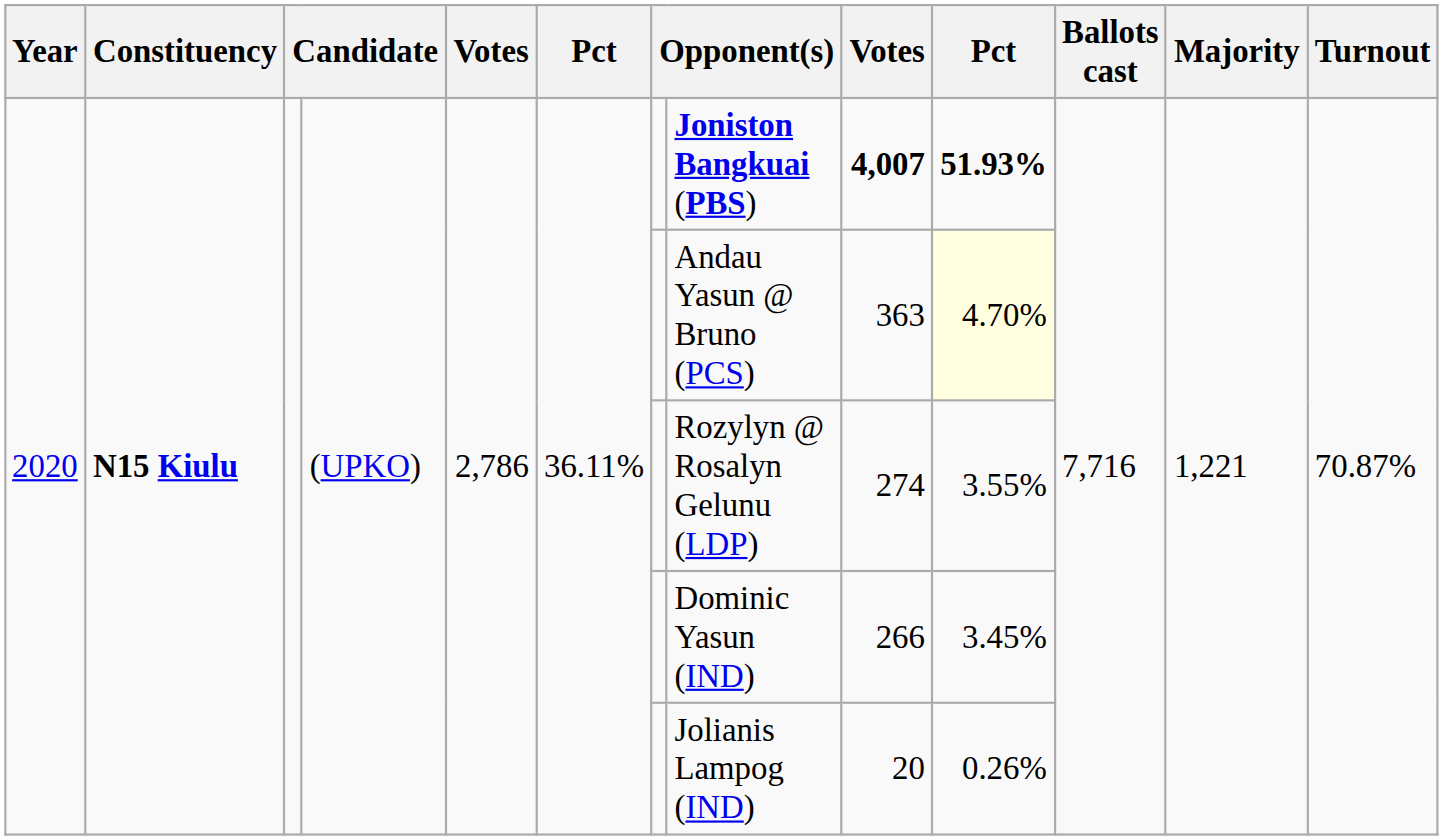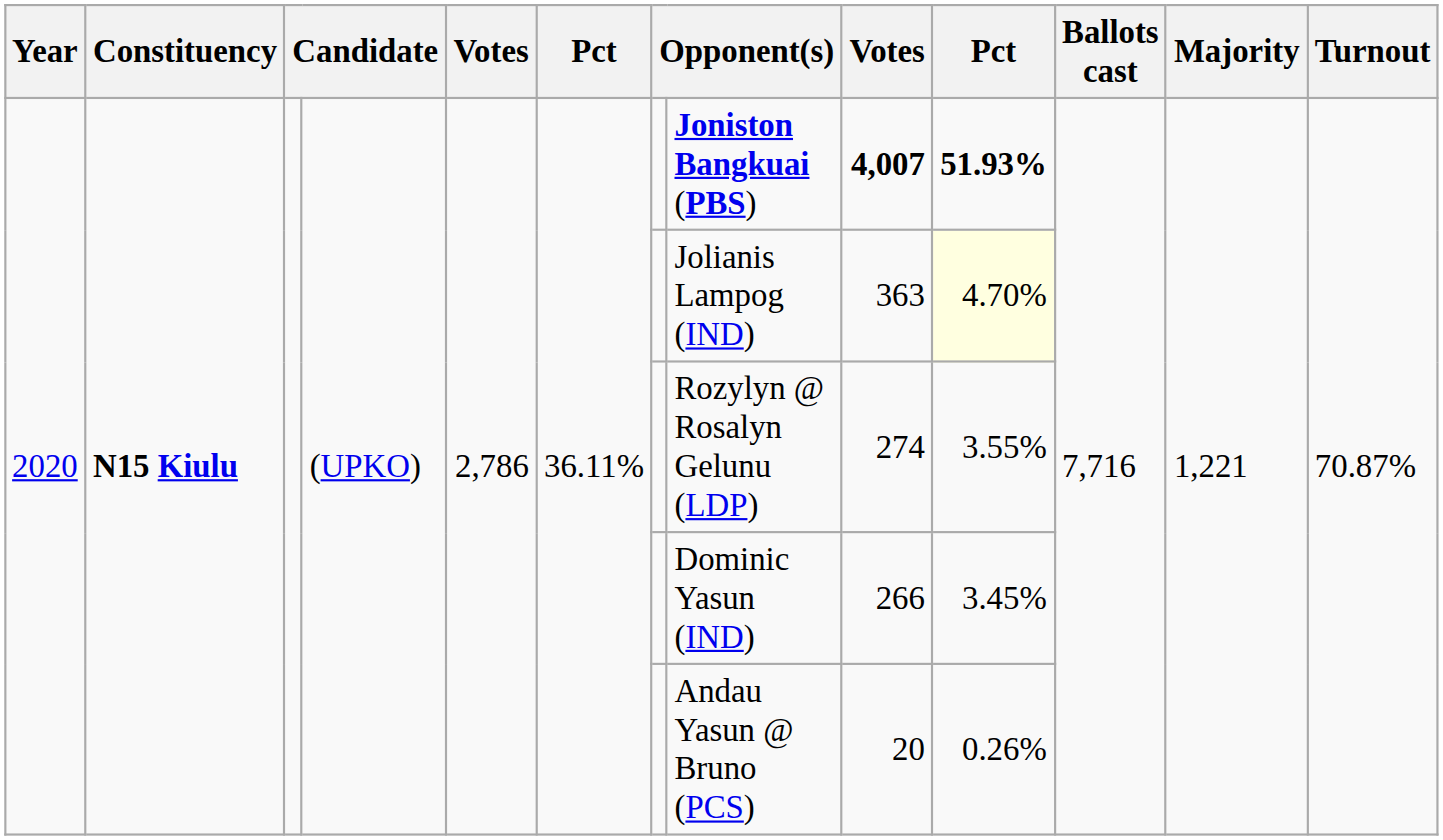(734, 314) Andau Yasun @ Bruno (PCS) -> (729, 295) Jolianis Lampog (IND)
(729, 768) Jolianis Lampog (IND) -> (734, 749) Andau Yasun @ Bruno (PCS)
